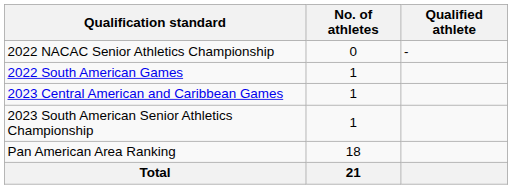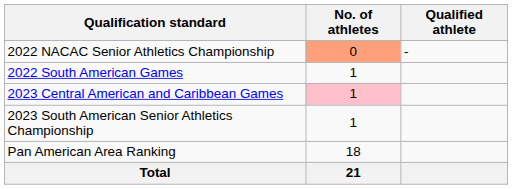(353, 51) no background -> (353, 51) lightsalmon background
(353, 94) no background -> (353, 94) pink background
